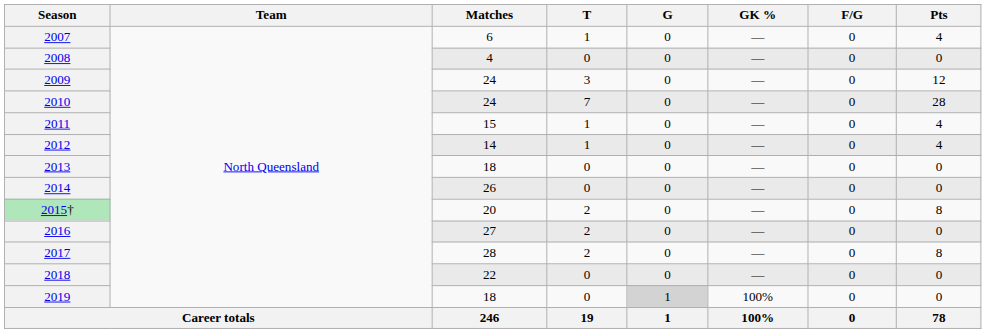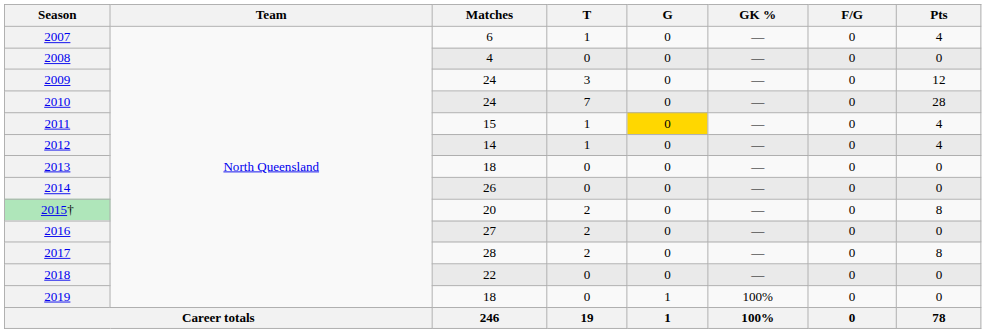(667, 123) no background -> (667, 123) gold background
(667, 296) lightgrey background -> (667, 296) no background
